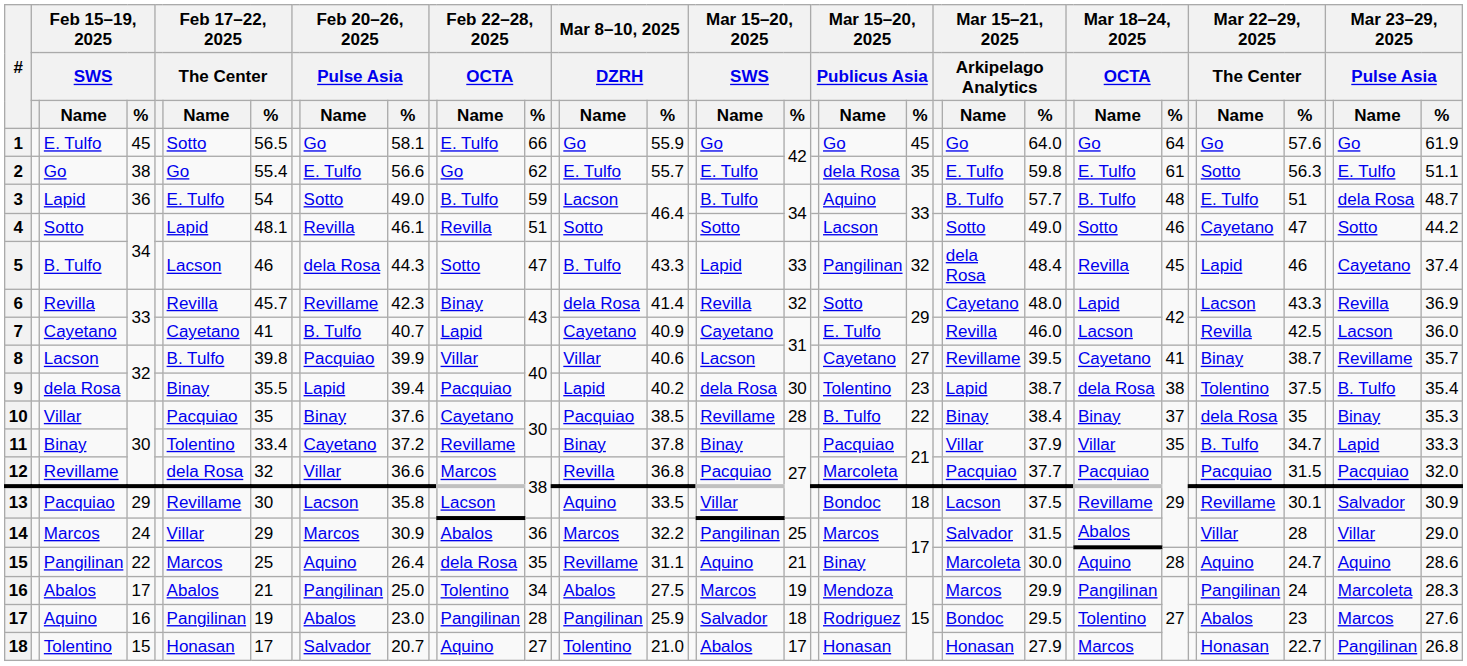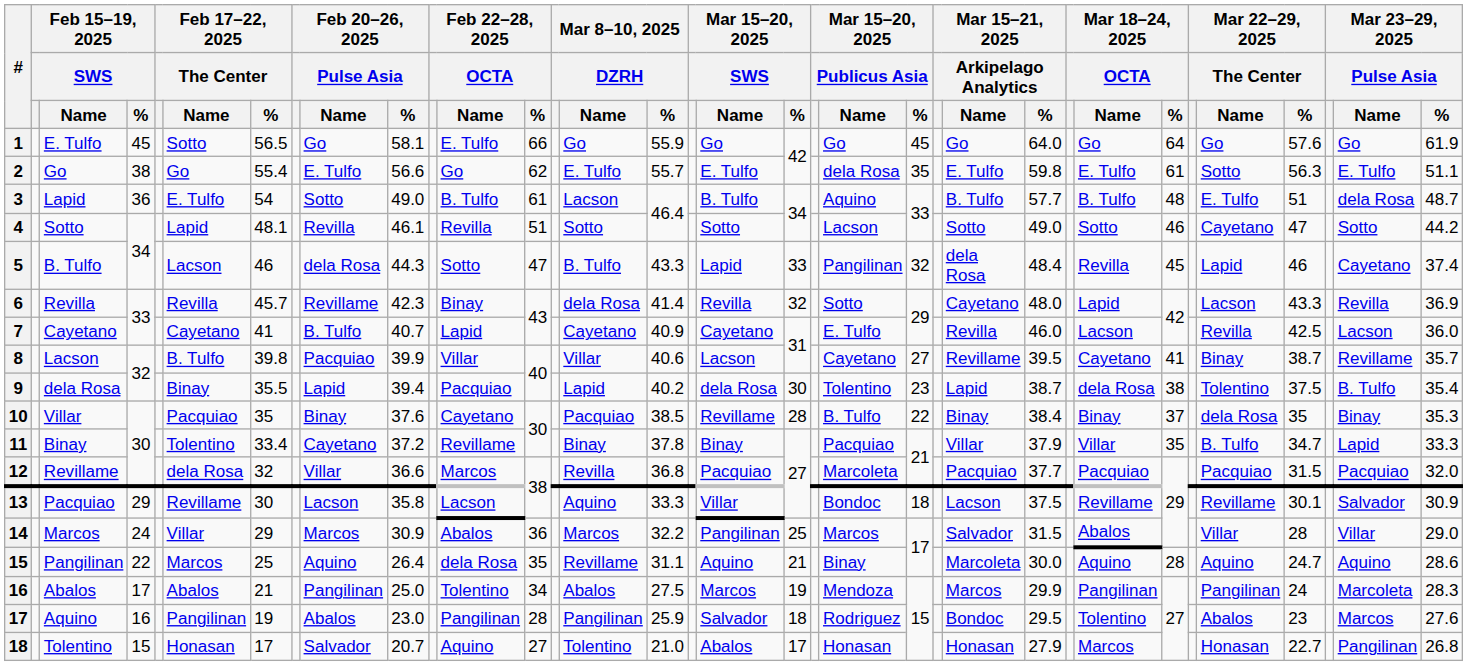(538, 199) 59 -> (538, 199) 61
(667, 502) 33.5 -> (667, 502) 33.3
